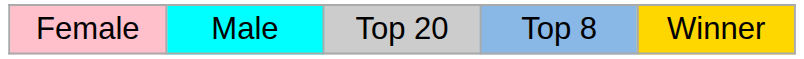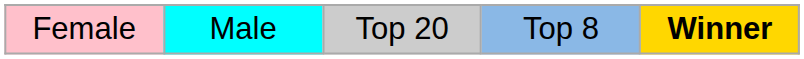(716, 29) normal -> (720, 29) bold
